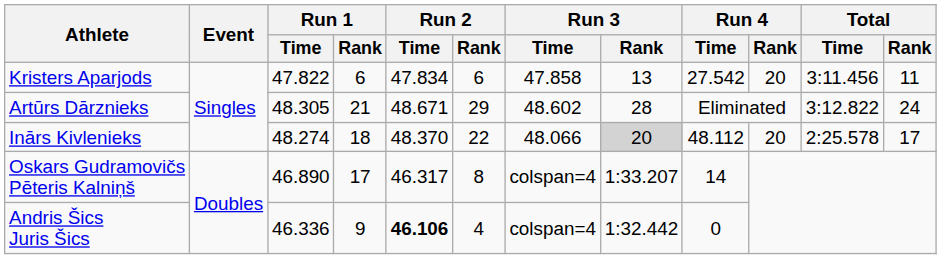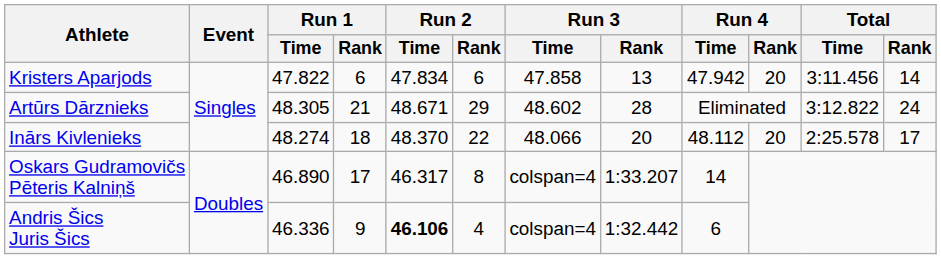(716, 78) 27.542 -> (716, 78) 47.942
(910, 78) 11 -> (910, 78) 14
(641, 137) lightgrey background -> (641, 137) no background
(716, 229) 0 -> (716, 229) 6
